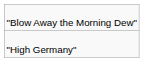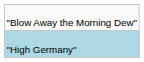(41, 49) no background -> (41, 49) lightblue background
